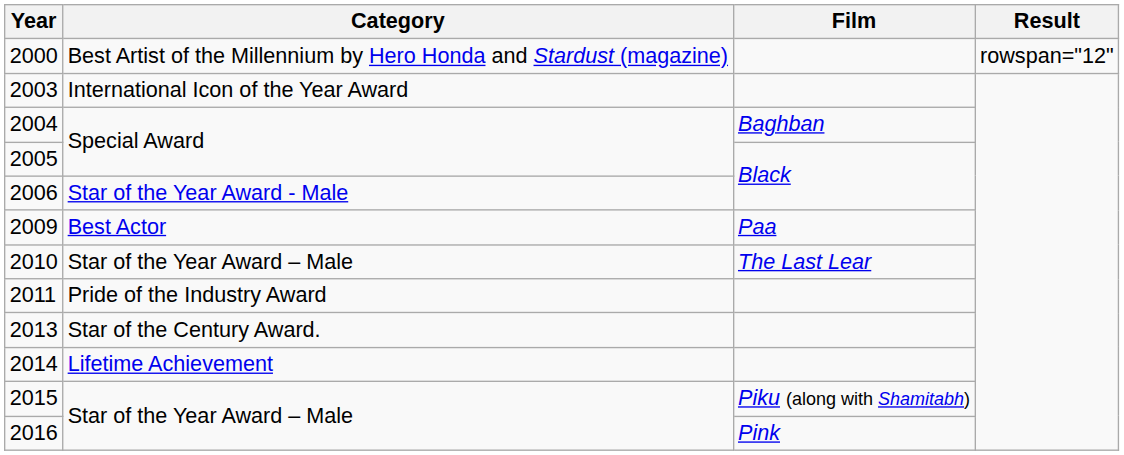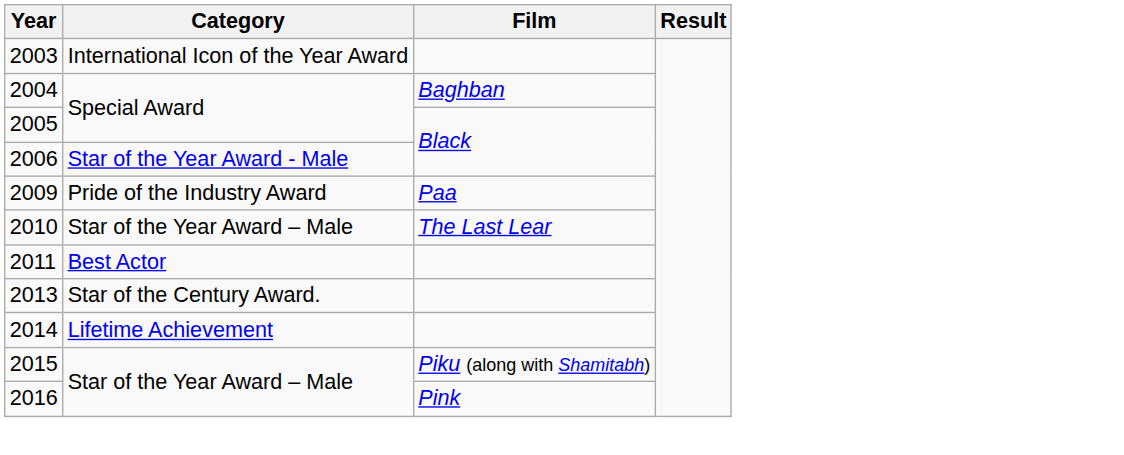- row: (34, 55)
(117, 227) Best Actor -> (197, 192) Pride of the Industry Award
(197, 295) Pride of the Industry Award -> (117, 261) Best Actor
